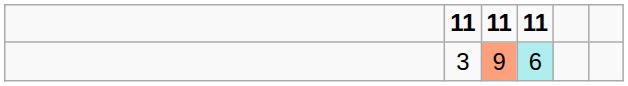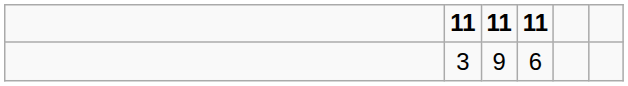(499, 61) lightsalmon background -> (499, 61) no background
(535, 61) paleturquoise background -> (535, 61) no background
